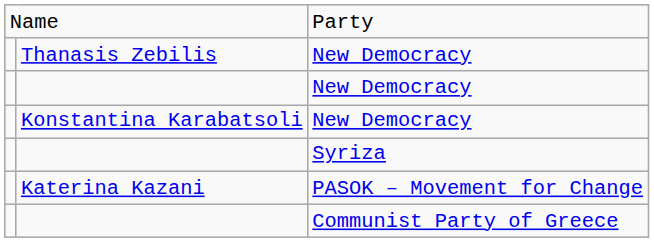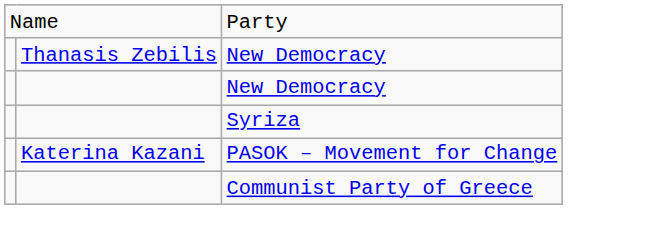- row: (162, 121)
